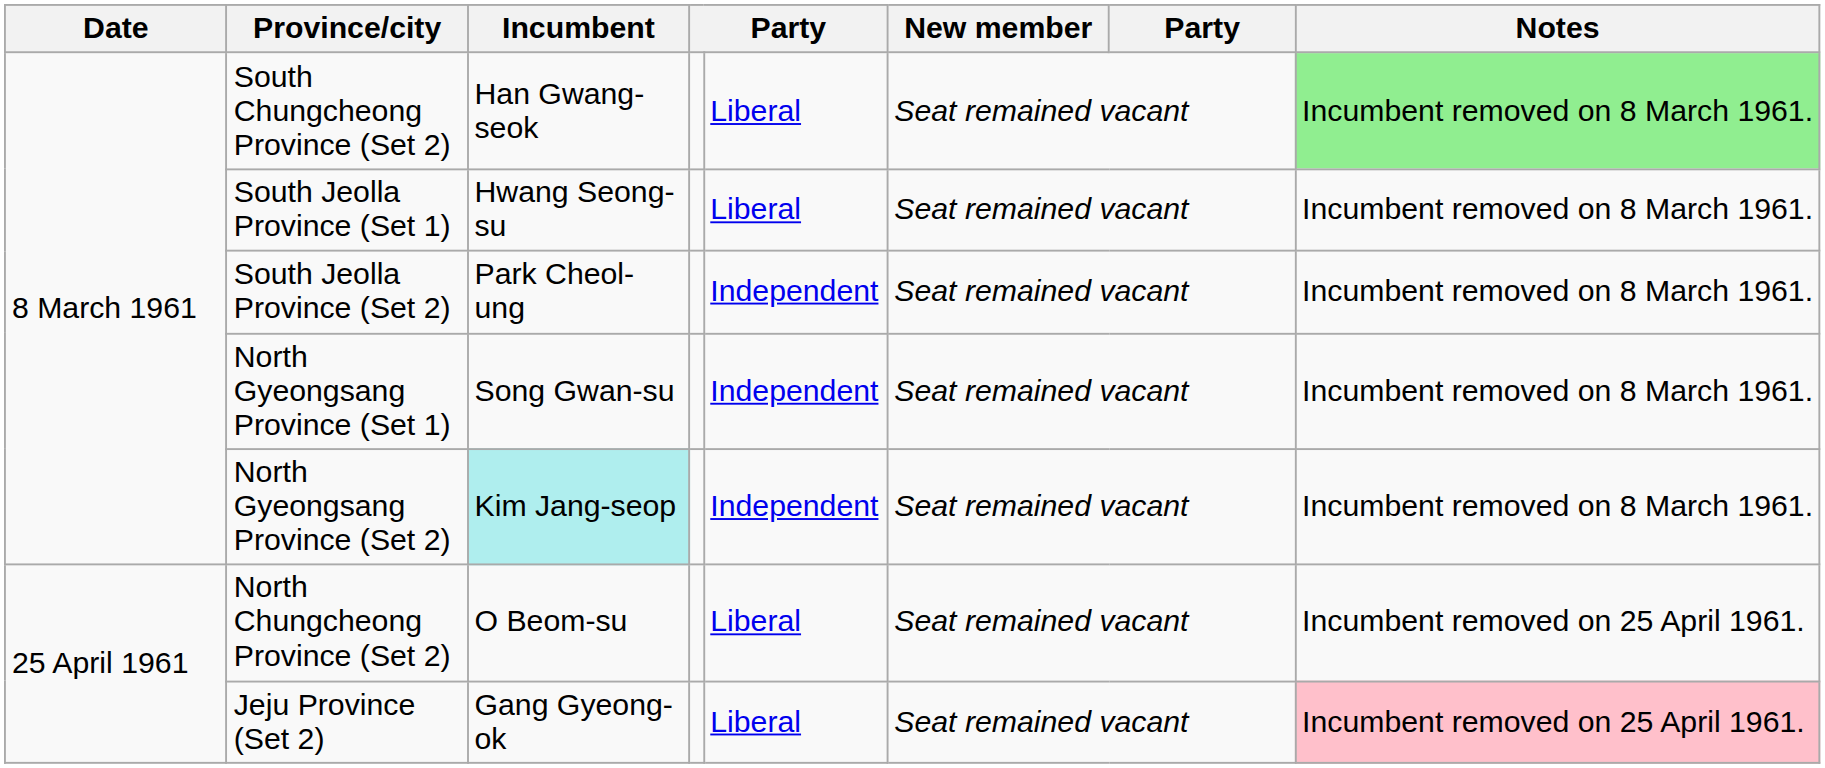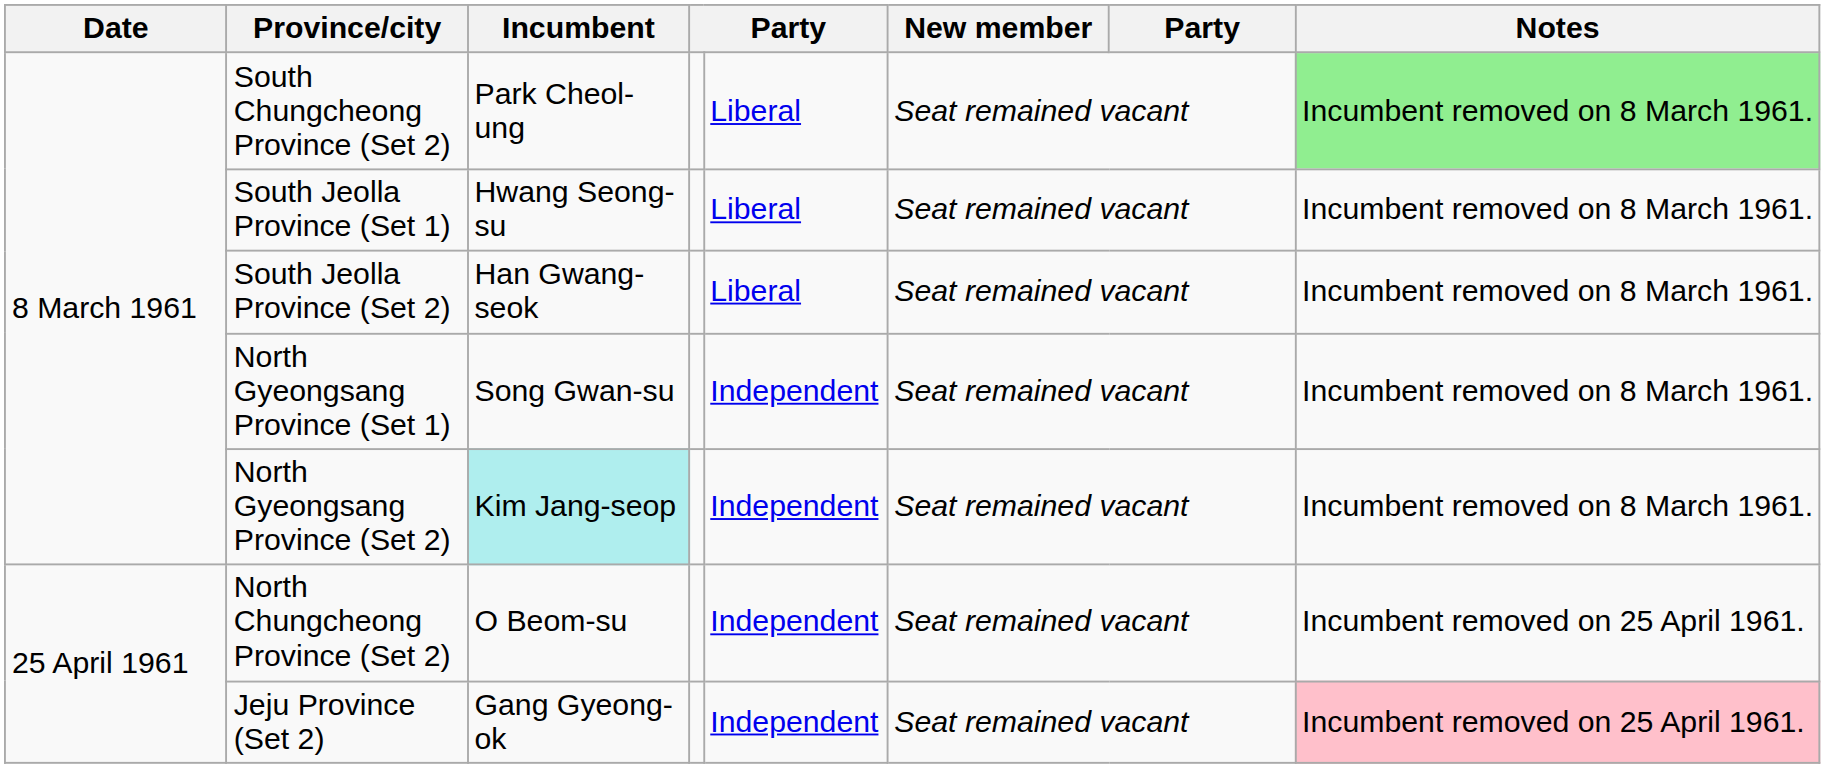(559, 110) Han Gwang-seok -> (554, 110) Park Cheol-ung
(554, 291) Park Cheol-ung -> (559, 291) Han Gwang-seok
(794, 291) Independent -> (756, 291) Liberal
(756, 622) Liberal -> (794, 622) Independent
(756, 721) Liberal -> (794, 721) Independent
